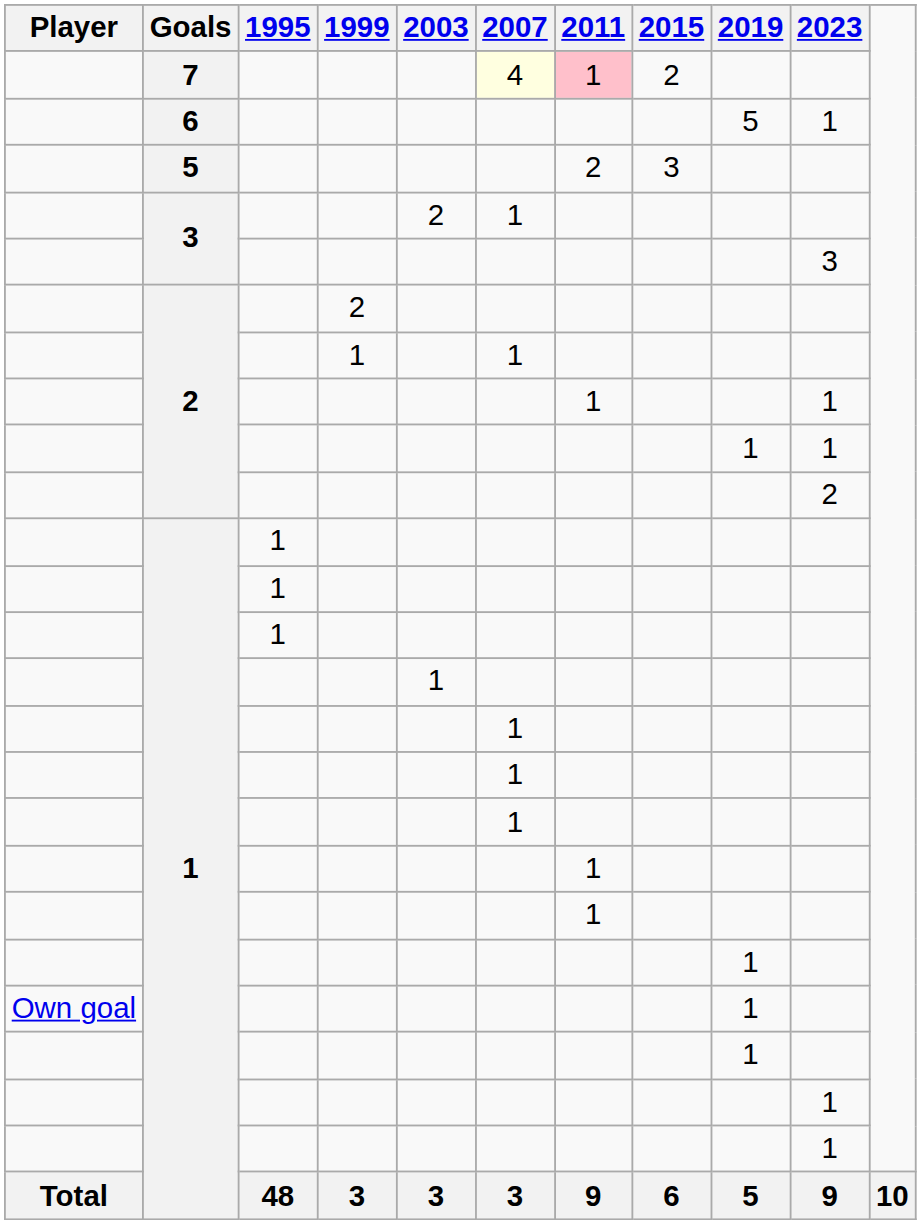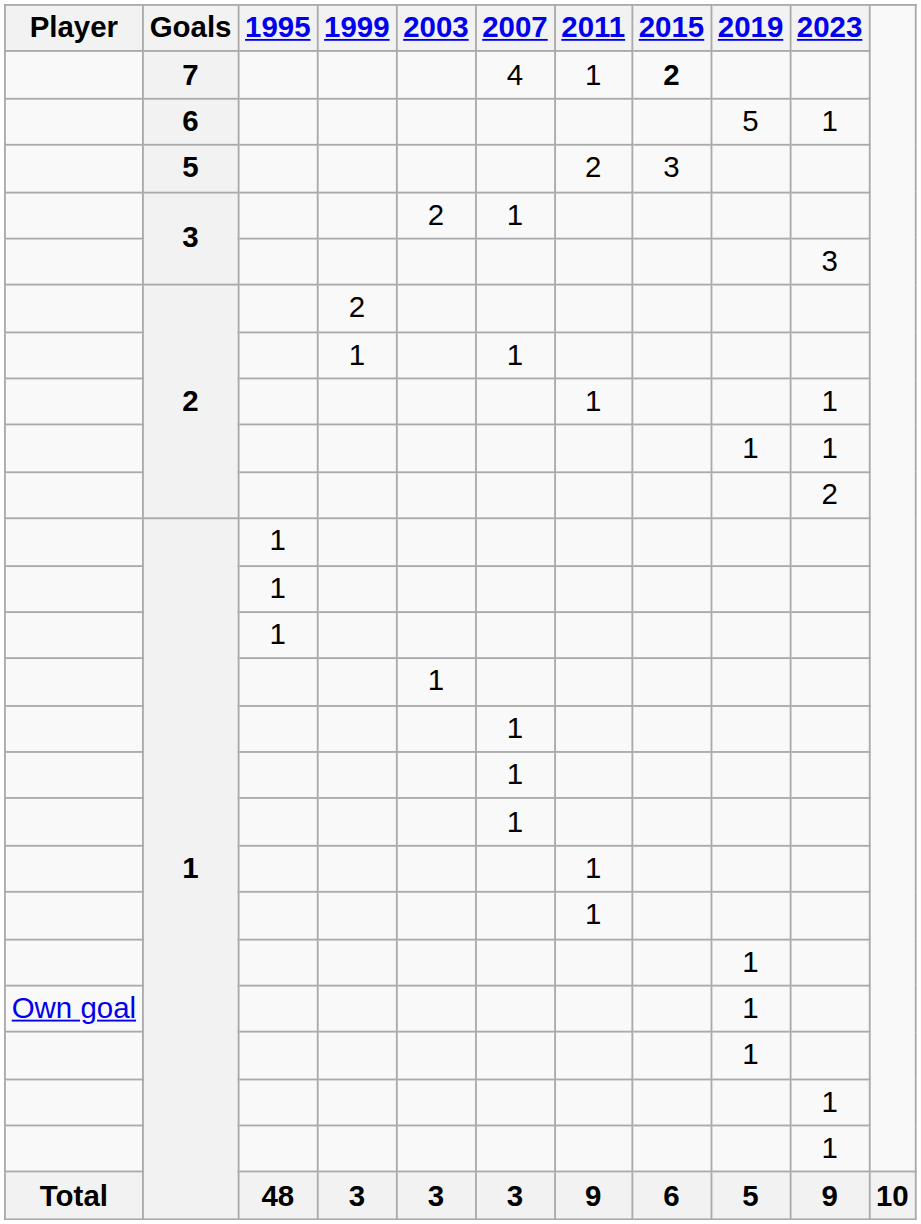(515, 74) lightyellow background -> (515, 74) no background
(593, 74) pink background -> (593, 74) no background
(671, 74) normal -> (671, 74) bold
